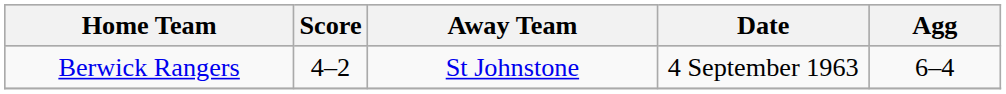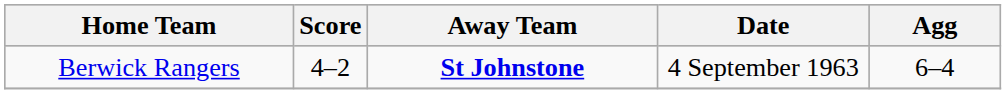(512, 66) normal -> (512, 66) bold
